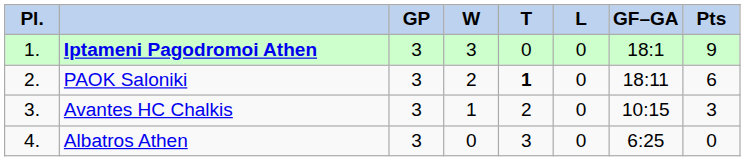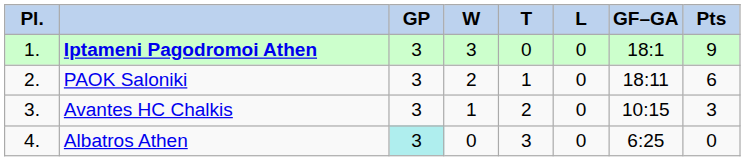(526, 79) bold -> (526, 79) normal
(416, 140) no background -> (416, 140) paleturquoise background
